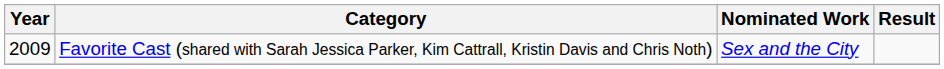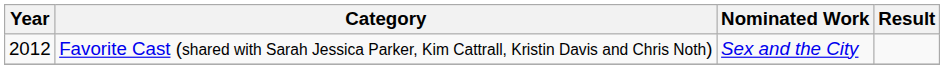(30, 49) 2009 -> (30, 49) 2012
